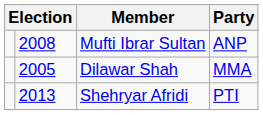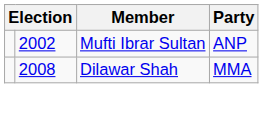(37, 43) 2008 -> (37, 43) 2002
(37, 69) 2005 -> (37, 69) 2008
- row: (134, 95)
